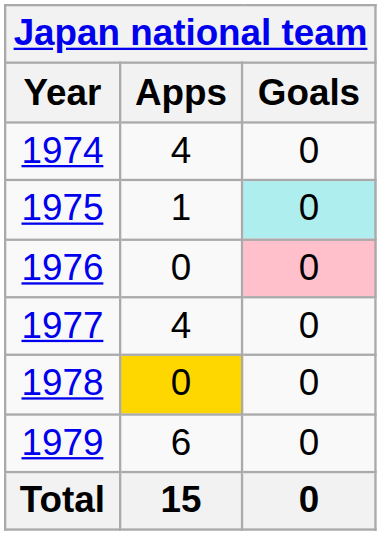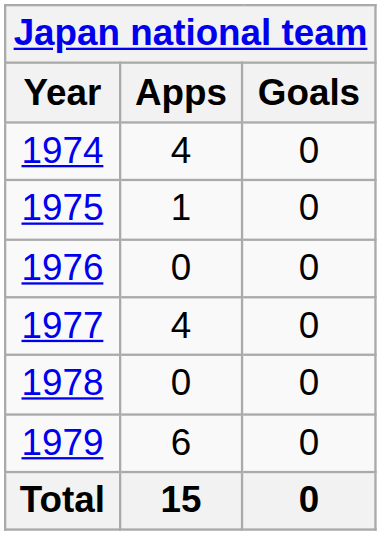(309, 208) paleturquoise background -> (309, 208) no background
(309, 267) pink background -> (309, 267) no background
(181, 383) gold background -> (181, 383) no background
